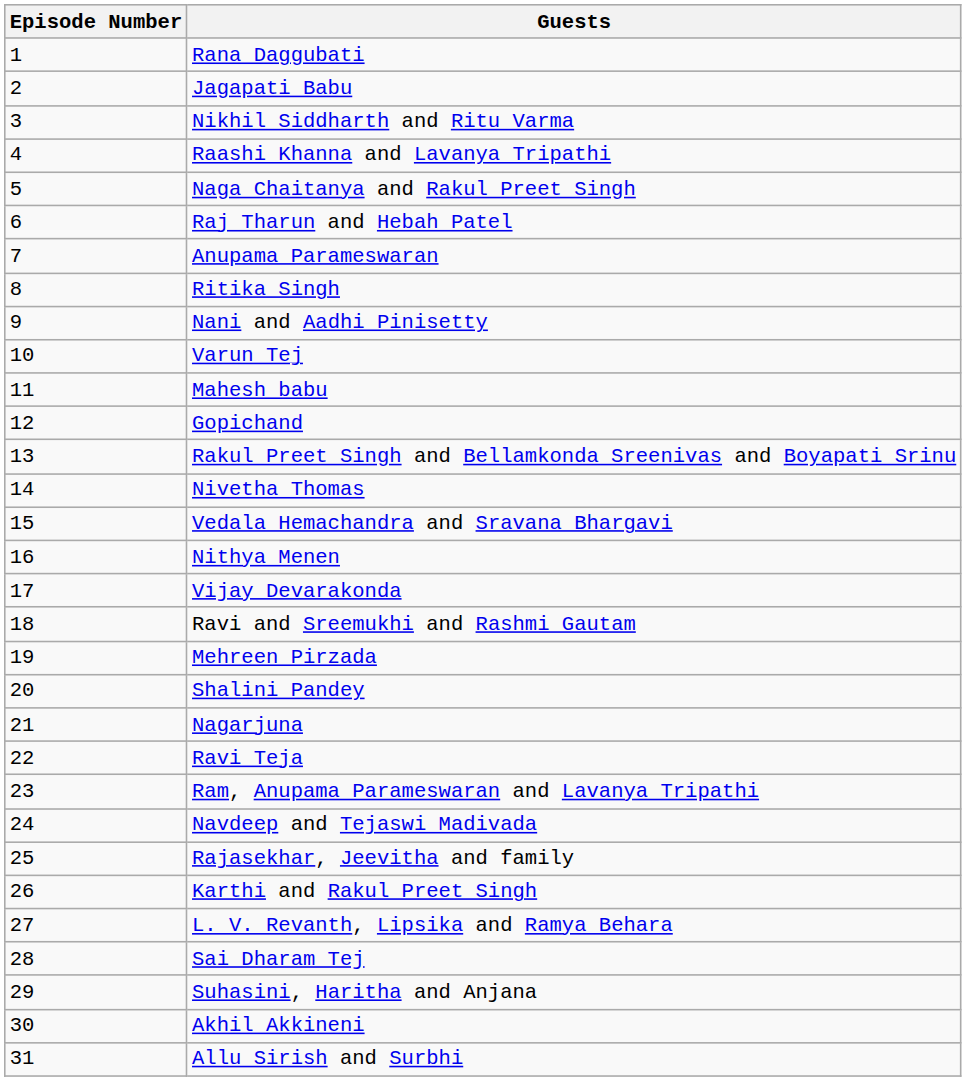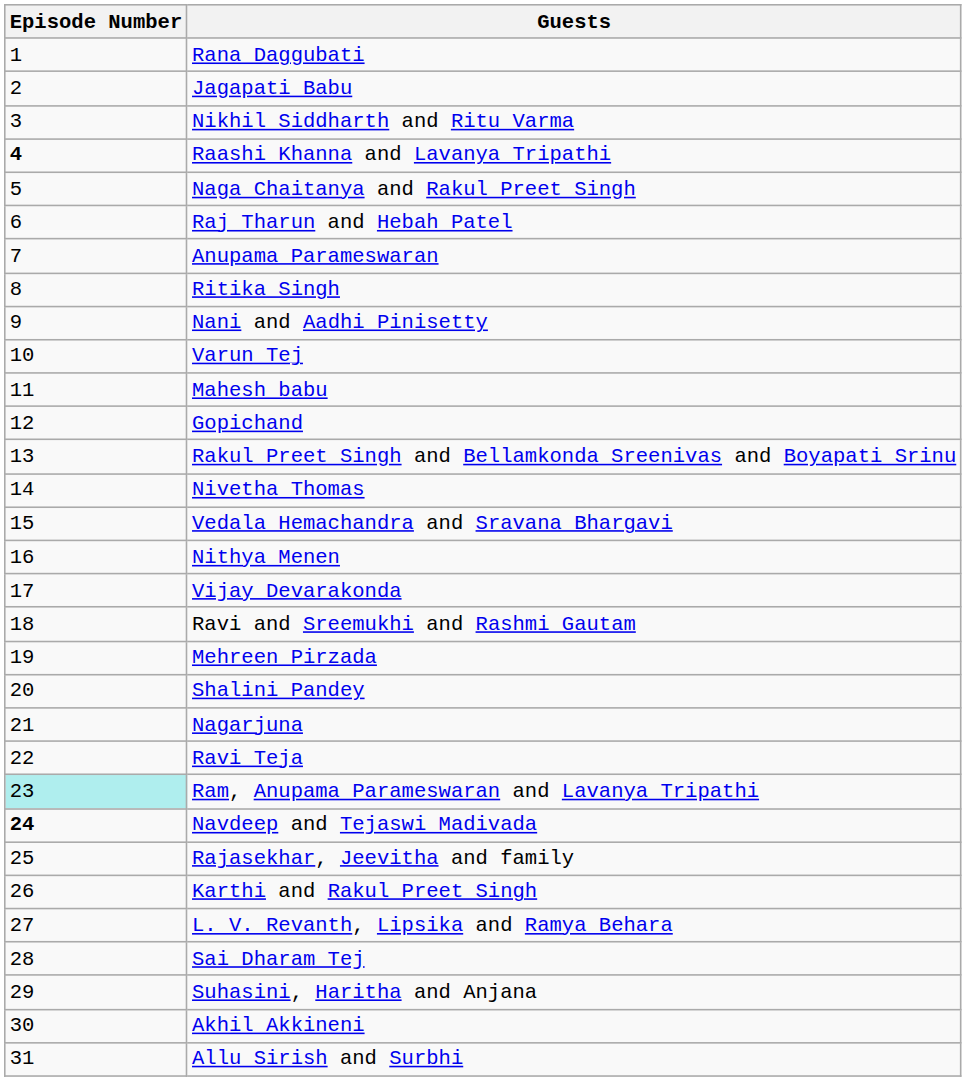(16, 155) normal -> (16, 155) bold
(22, 791) no background -> (22, 791) paleturquoise background
(22, 825) normal -> (22, 825) bold
